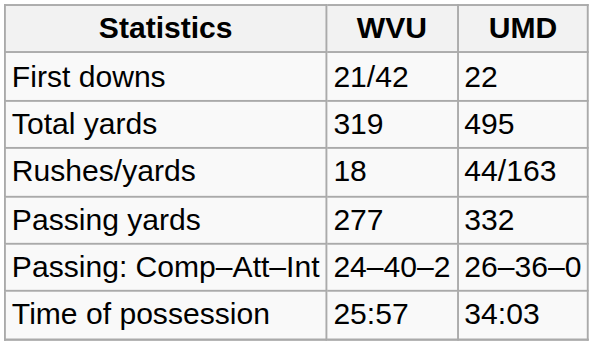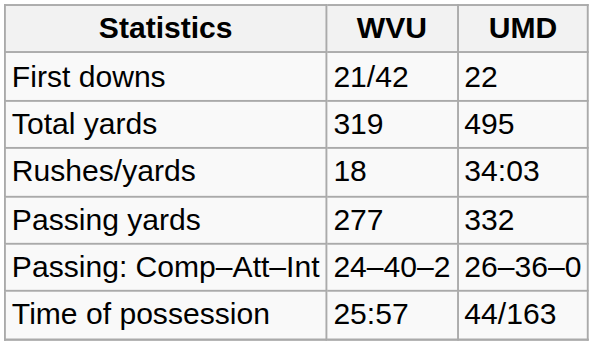(510, 171) 44/163 -> (502, 171) 34:03
(502, 314) 34:03 -> (510, 314) 44/163
